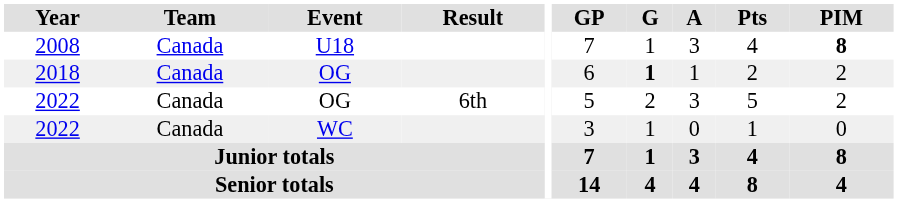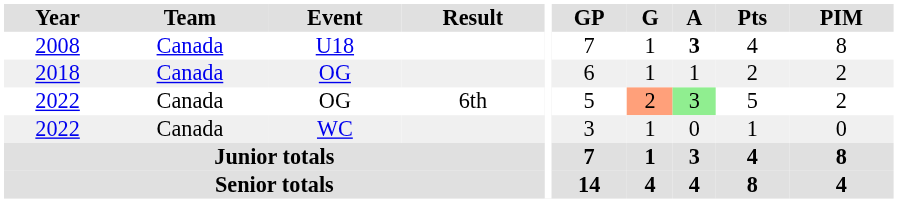(694, 45) normal -> (694, 45) bold
(841, 45) bold -> (841, 45) normal
(650, 73) bold -> (650, 73) normal
(650, 101) no background -> (650, 101) lightsalmon background
(694, 101) no background -> (694, 101) lightgreen background
